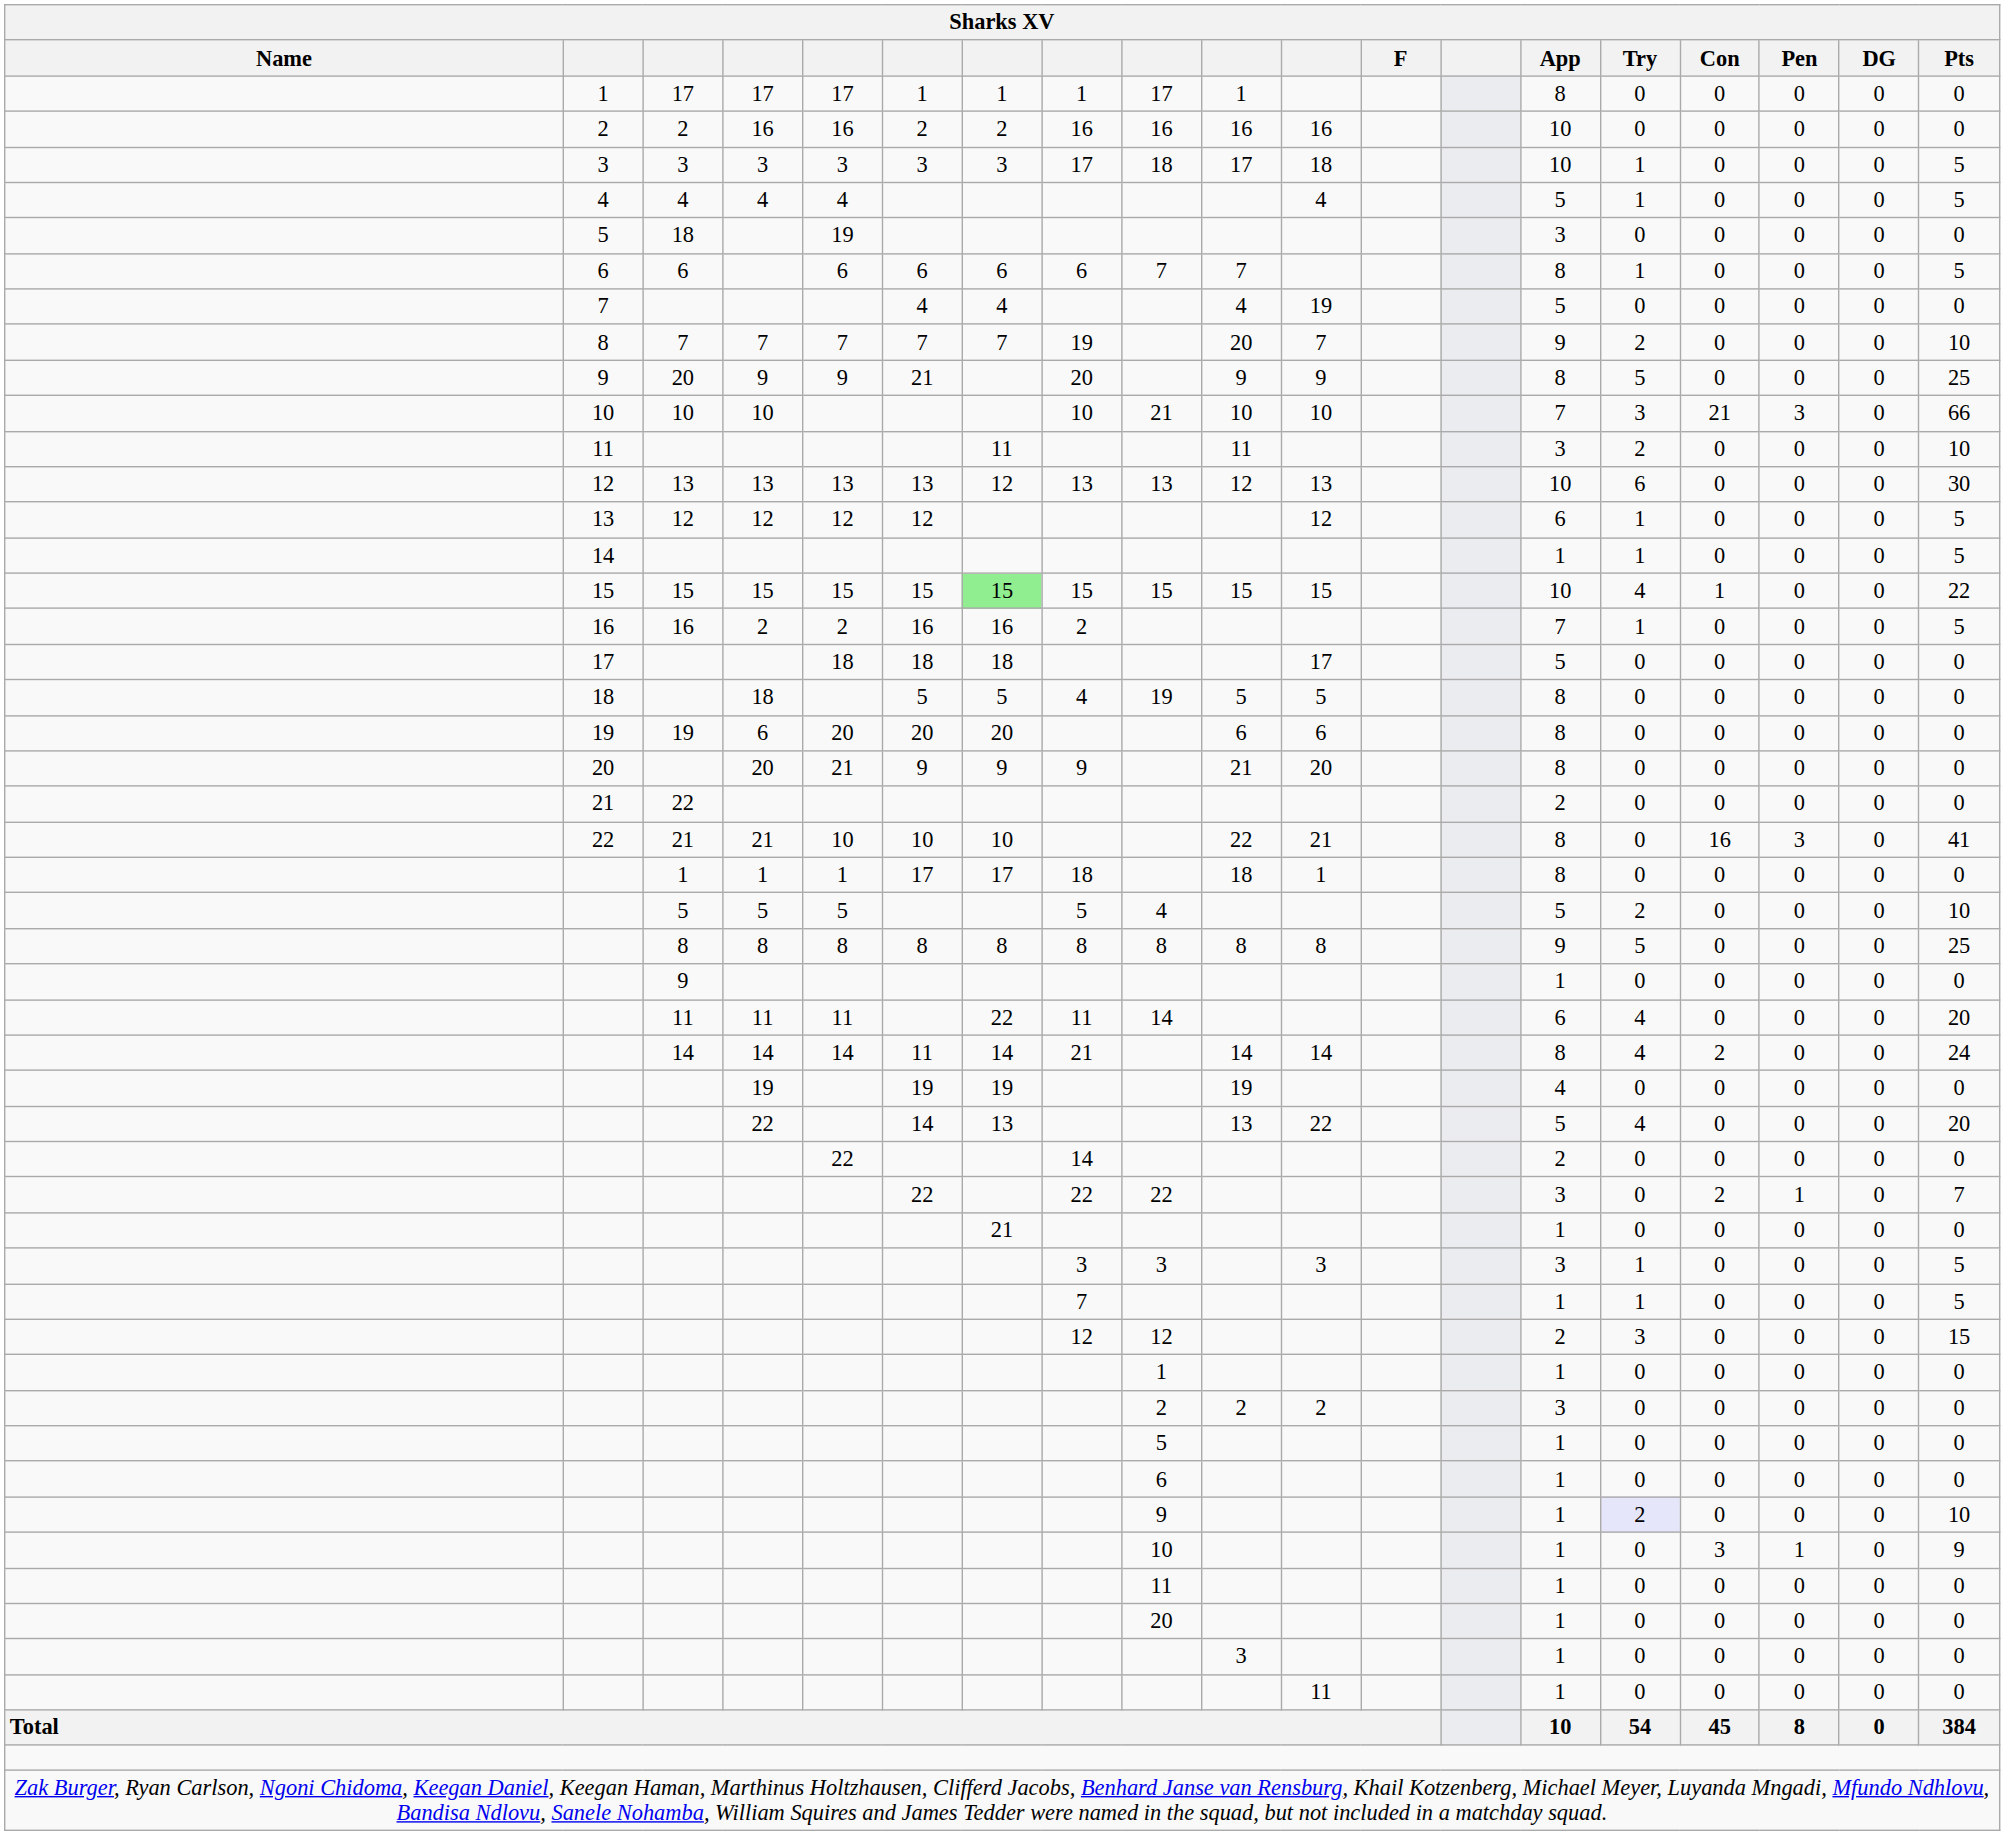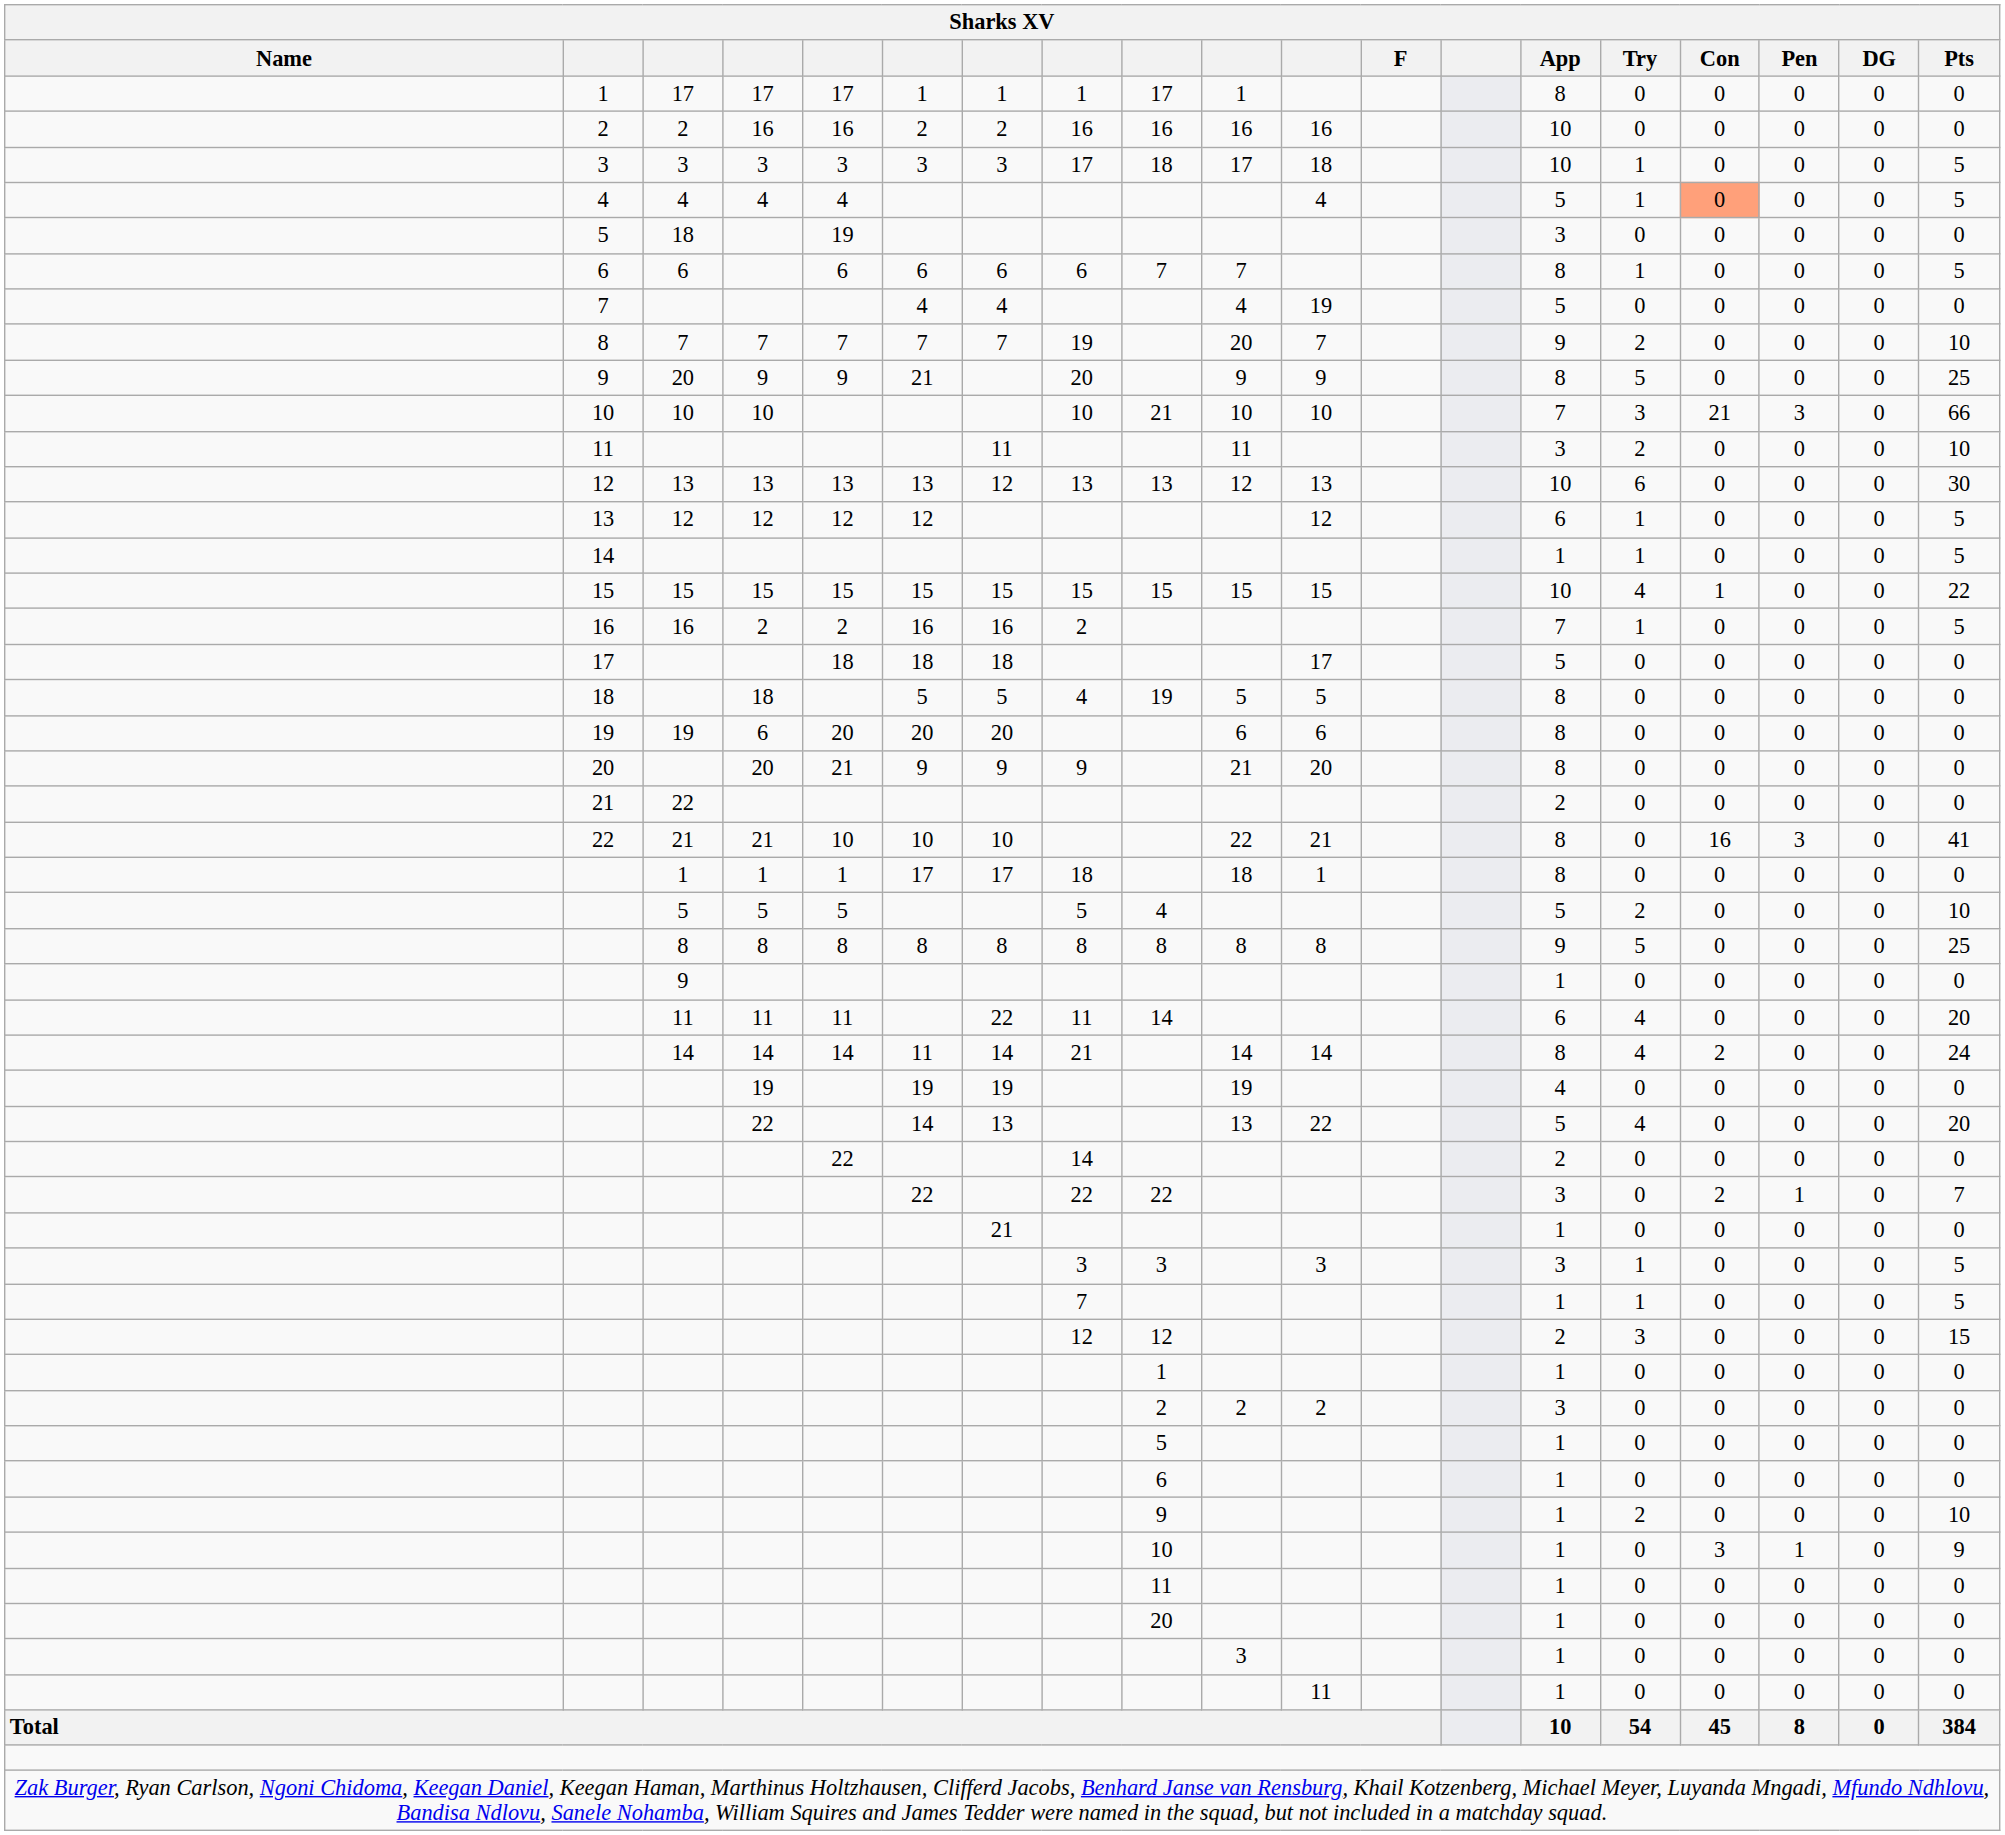(1720, 199) no background -> (1720, 199) lightsalmon background
(1002, 590) lightgreen background -> (1002, 590) no background
(1640, 1514) lavender background -> (1640, 1514) no background
